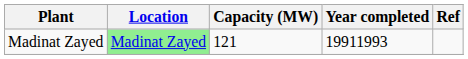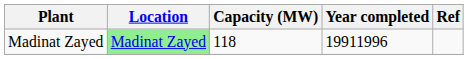(225, 41) 121 -> (225, 41) 118
(357, 41) 19911993 -> (357, 41) 19911996
